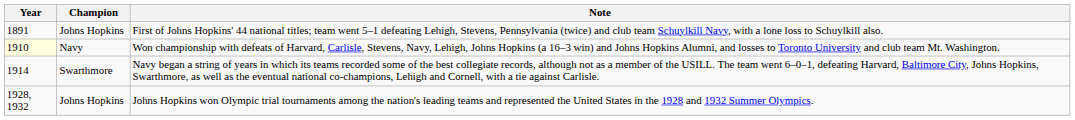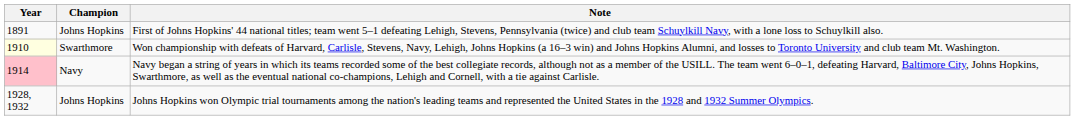(71, 47) Navy -> (86, 47) Swarthmore
(18, 71) no background -> (18, 71) pink background
(86, 71) Swarthmore -> (71, 71) Navy
